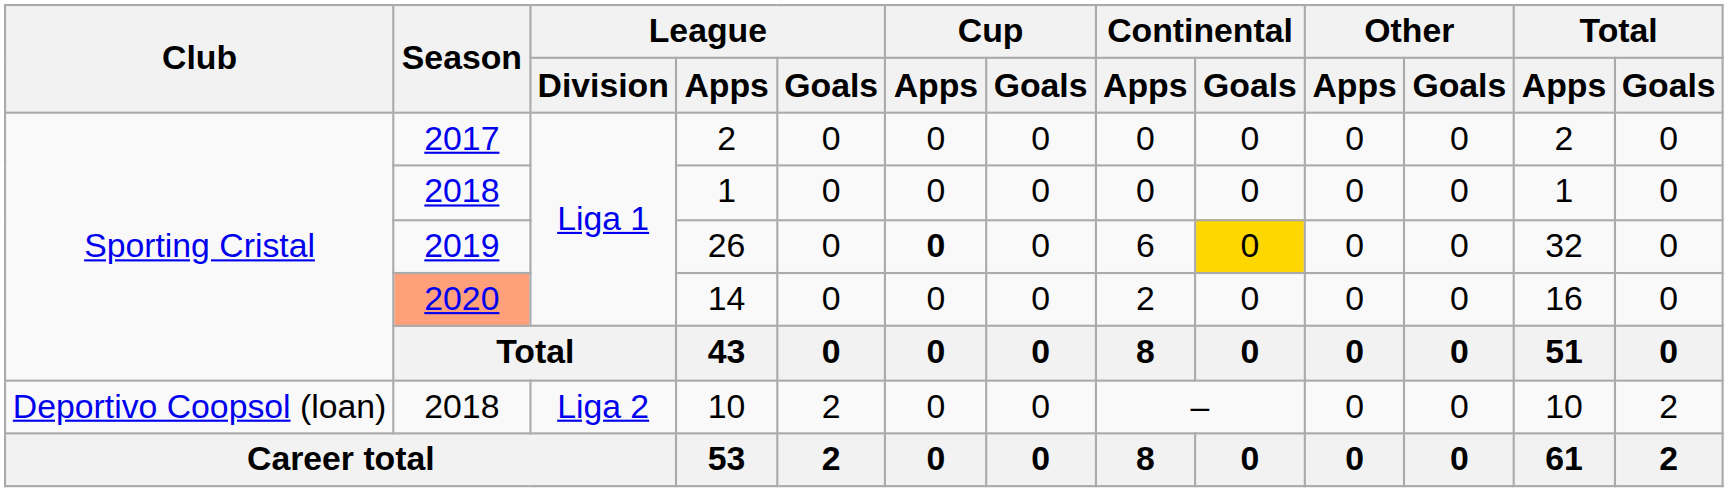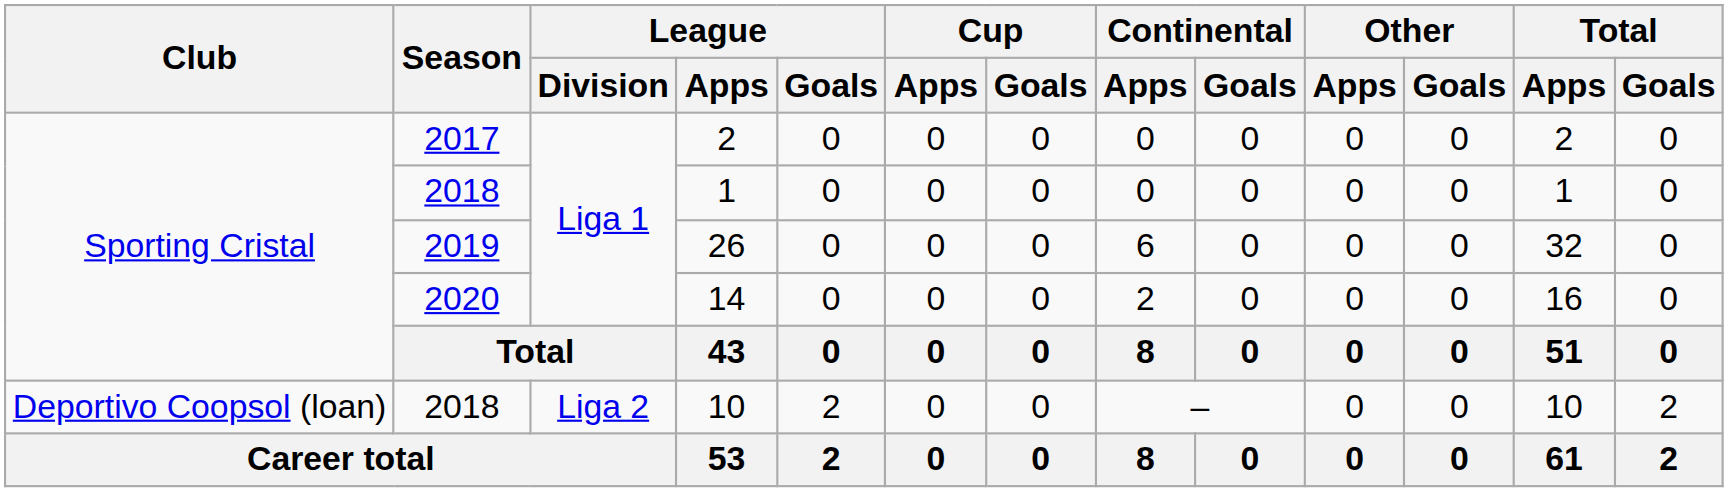(936, 245) bold -> (936, 245) normal
(1250, 245) gold background -> (1250, 245) no background
(462, 298) lightsalmon background -> (462, 298) no background
